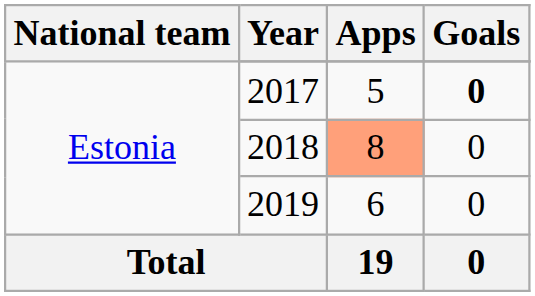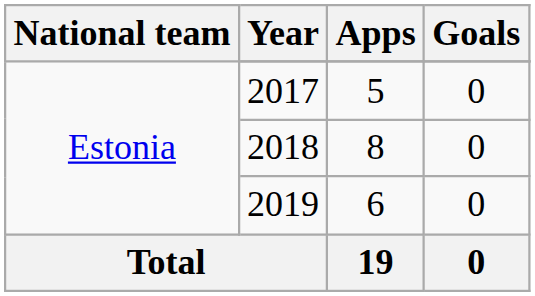(476, 90) bold -> (476, 90) normal
(376, 147) lightsalmon background -> (376, 147) no background
